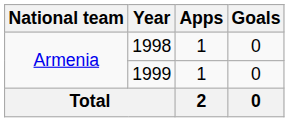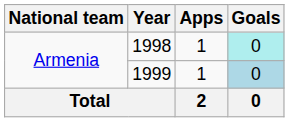(256, 46) no background -> (256, 46) paleturquoise background
(256, 74) no background -> (256, 74) lightblue background
